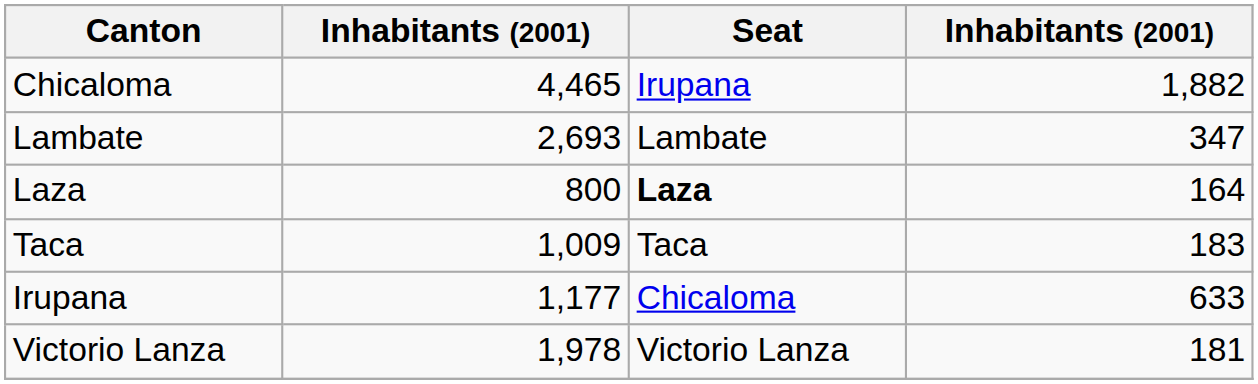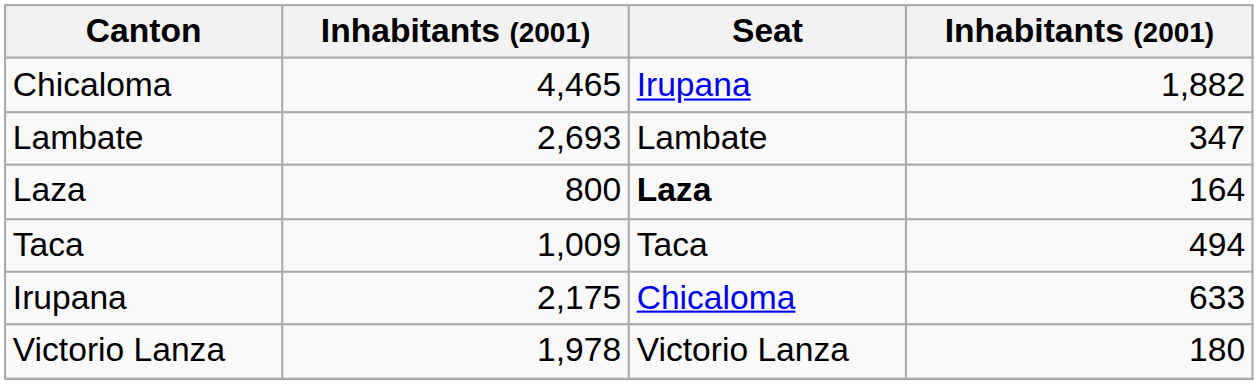(1217, 244) 183 -> (1217, 244) 494
(579, 297) 1,177 -> (579, 297) 2,175
(1217, 350) 181 -> (1217, 350) 180
